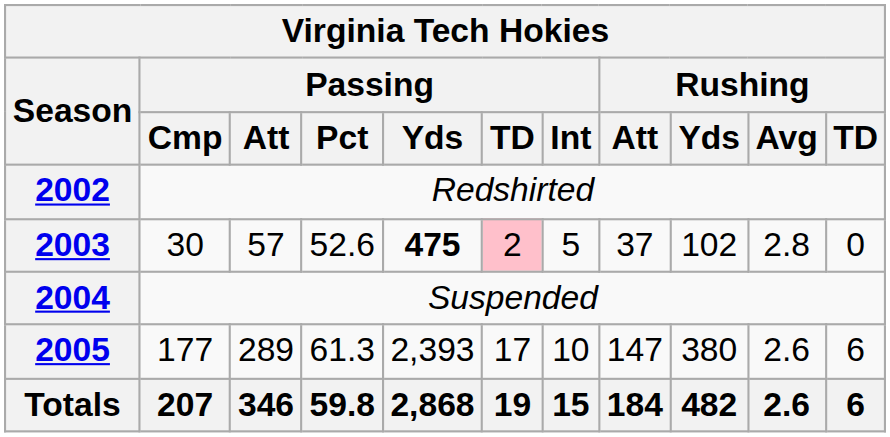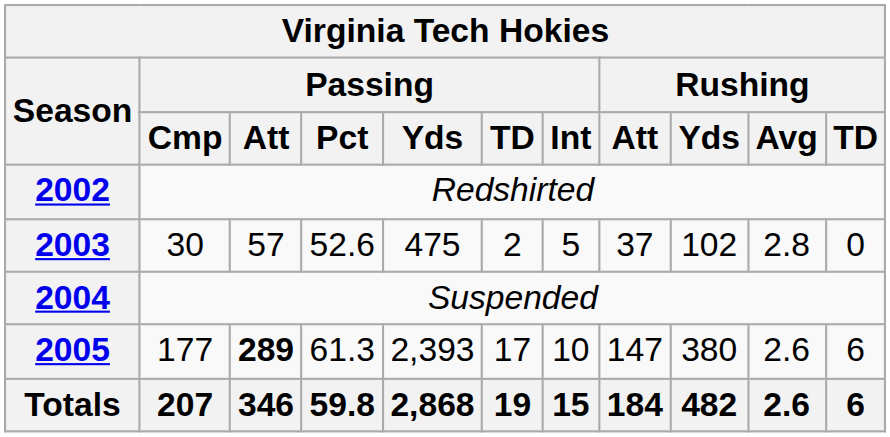(432, 244) bold -> (432, 244) normal
(512, 244) pink background -> (512, 244) no background
(266, 350) normal -> (266, 350) bold
